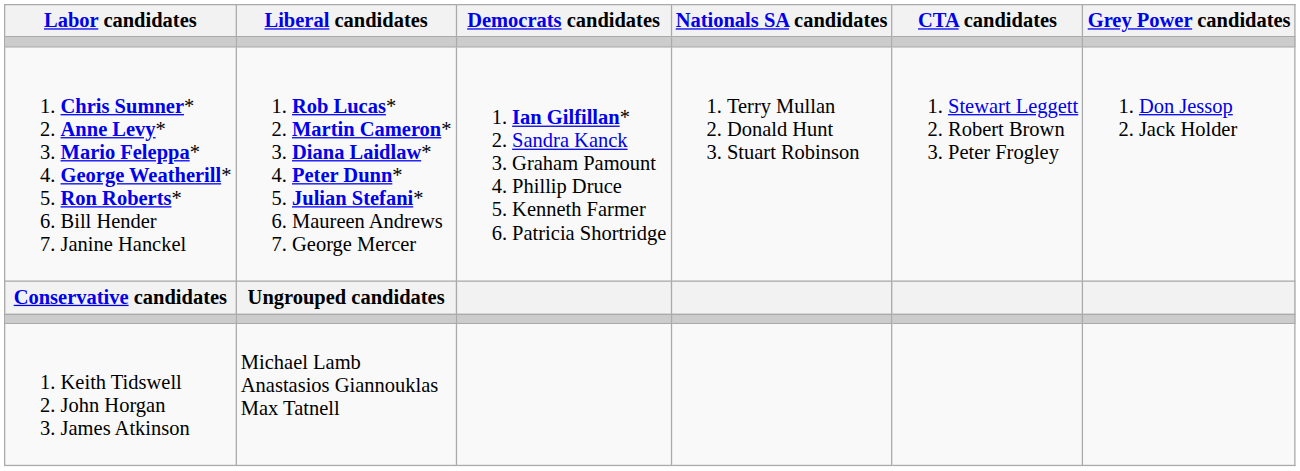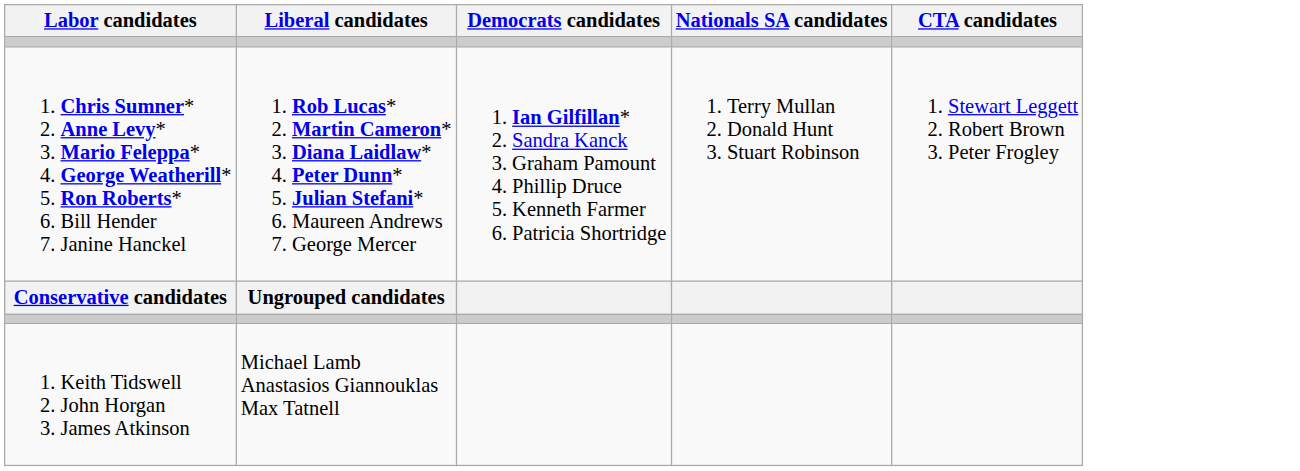- column: (1189, 20)
